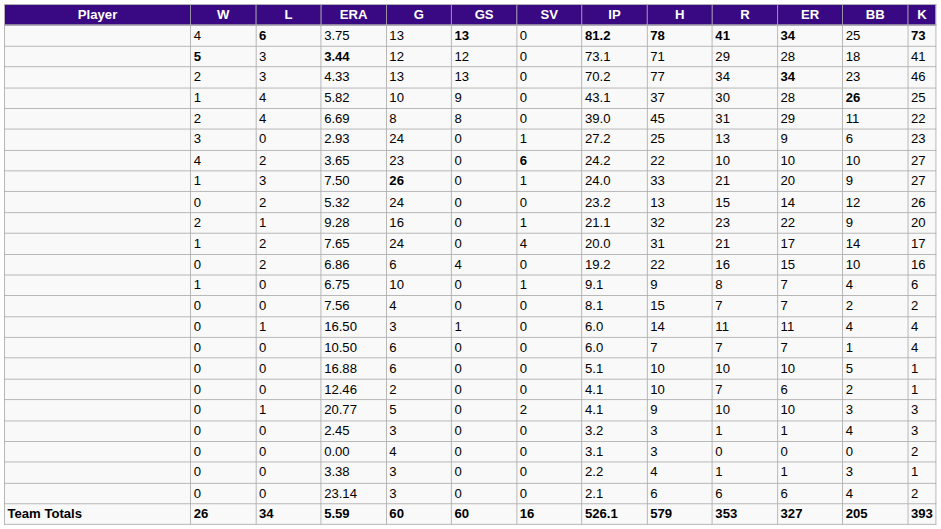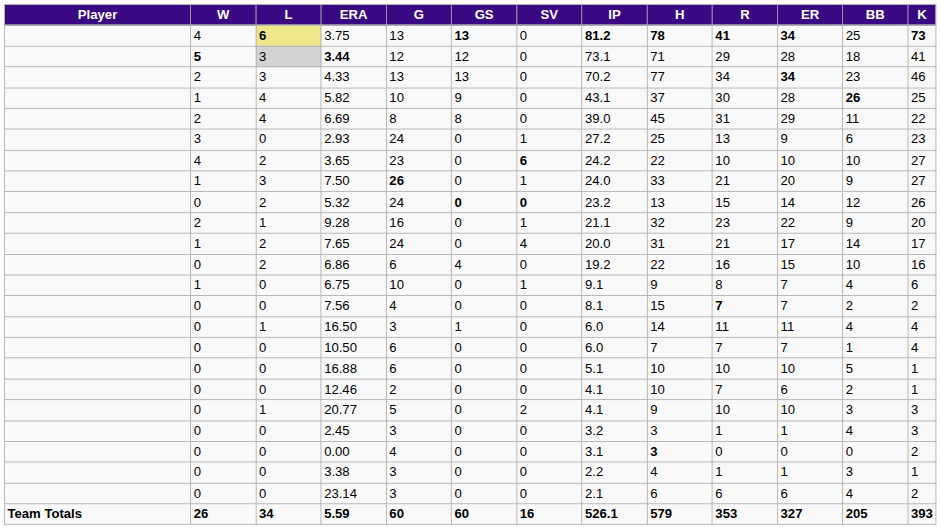(263, 35) no background -> (263, 35) khaki background
(263, 56) no background -> (263, 56) lightgrey background
(458, 202) normal -> (458, 202) bold
(523, 202) normal -> (523, 202) bold
(719, 306) normal -> (719, 306) bold
(654, 451) normal -> (654, 451) bold
